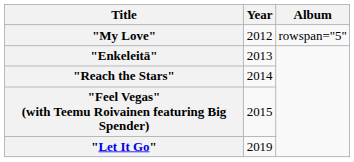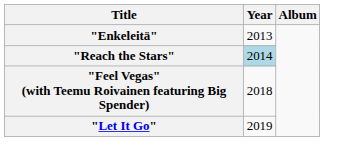- row: (124, 35)
(260, 76) no background -> (260, 55) lightblue background
(260, 111) 2015 -> (260, 91) 2018
